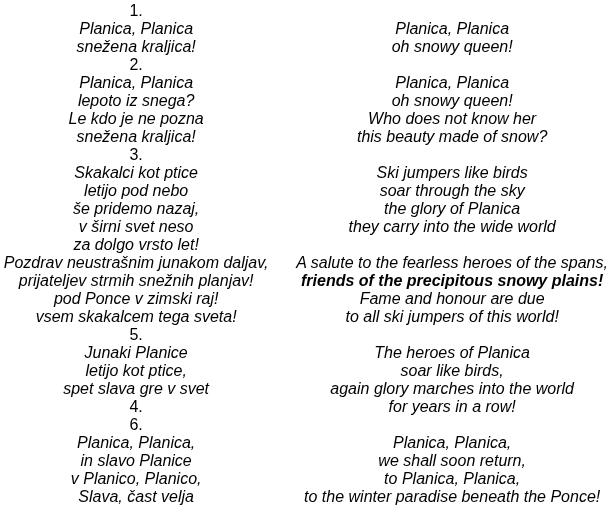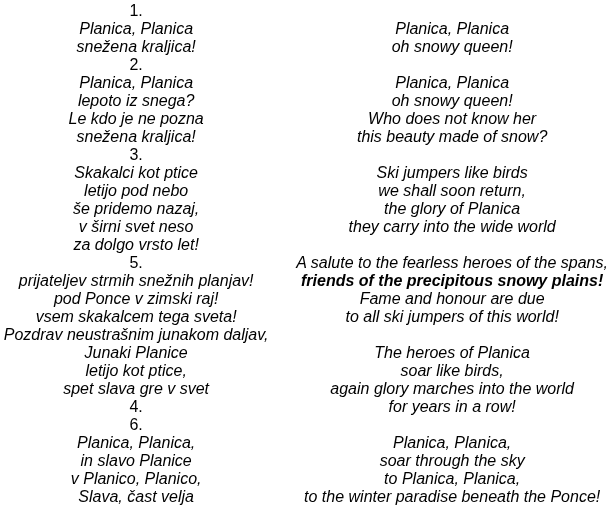(452, 190) soar through the sky -> (452, 190) we shall soon return,
(136, 262) Pozdrav neustrašnim junakom daljav, -> (136, 262) 5.
(136, 334) 5. -> (136, 334) Pozdrav neustrašnim junakom daljav,
(452, 460) we shall soon return, -> (452, 460) soar through the sky
